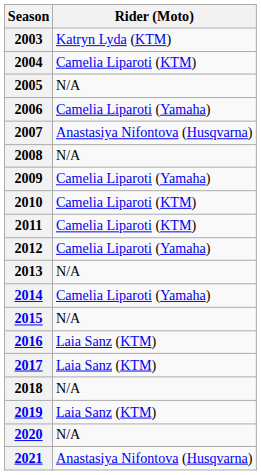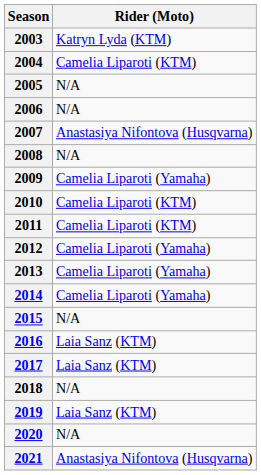(133, 109) Camelia Liparoti (Yamaha) -> (68, 109) N/A
(68, 272) N/A -> (133, 272) Camelia Liparoti (Yamaha)
